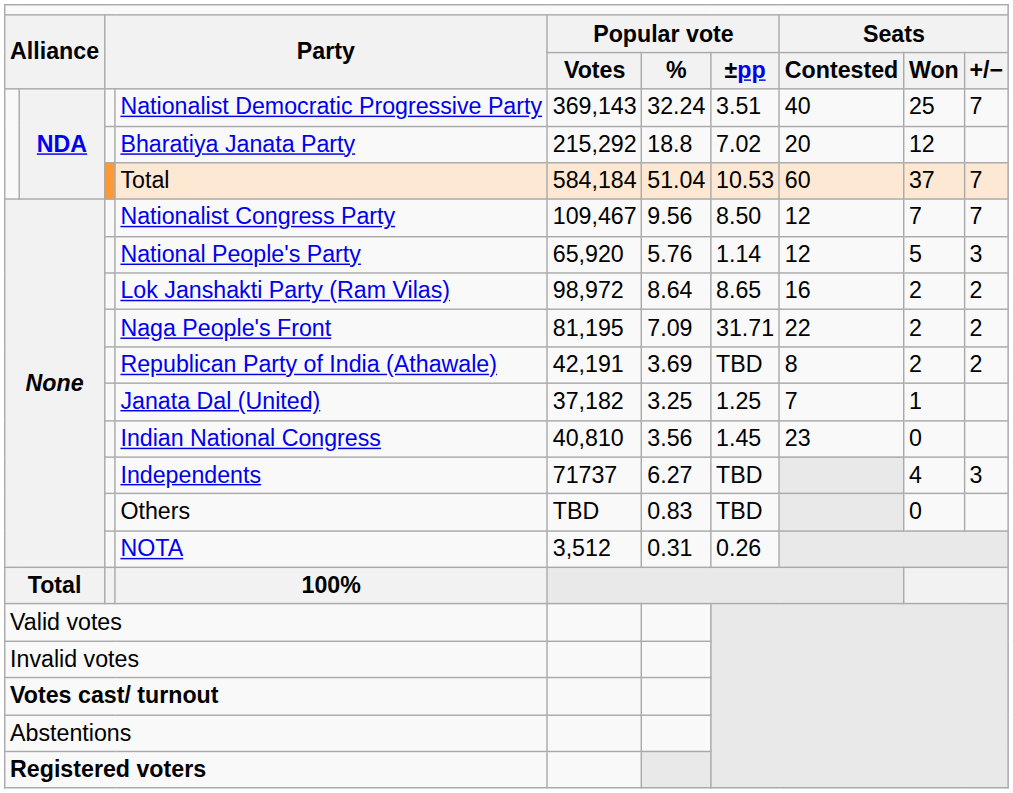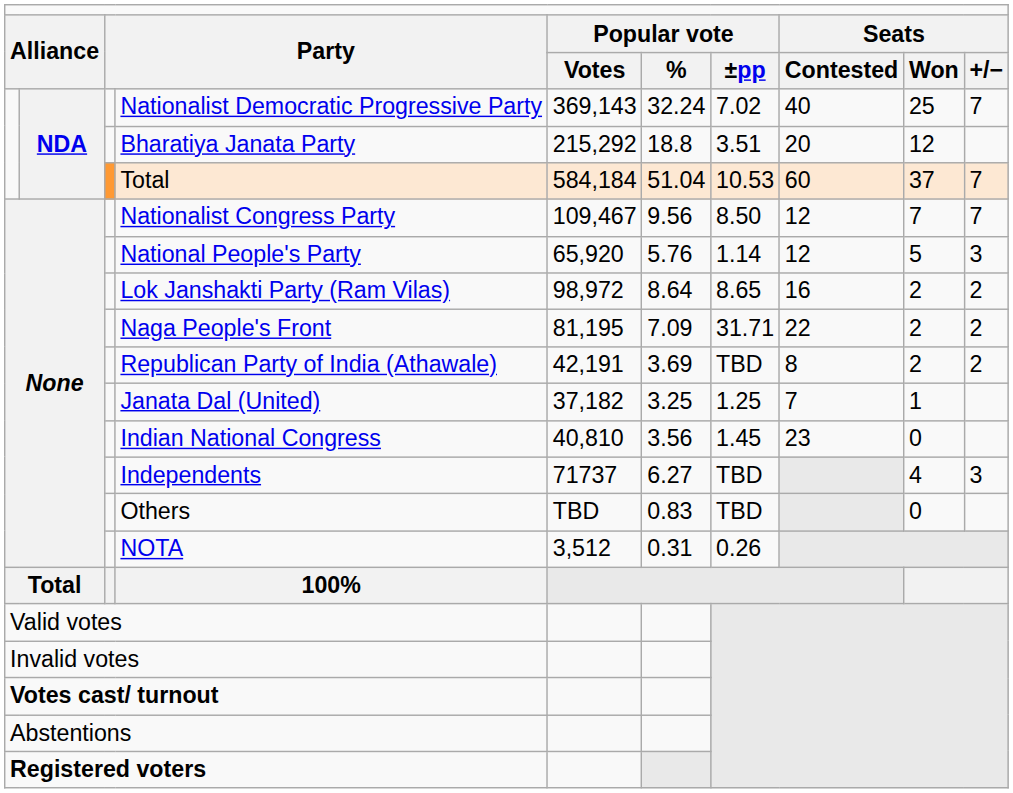(739, 107) 3.51 -> (739, 107) 7.02
(739, 143) 7.02 -> (739, 143) 3.51
